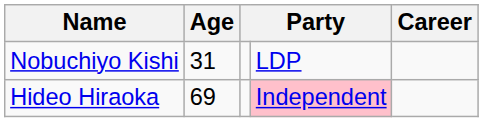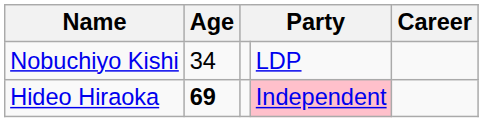(203, 60) 31 -> (203, 60) 34
(203, 97) normal -> (203, 97) bold
